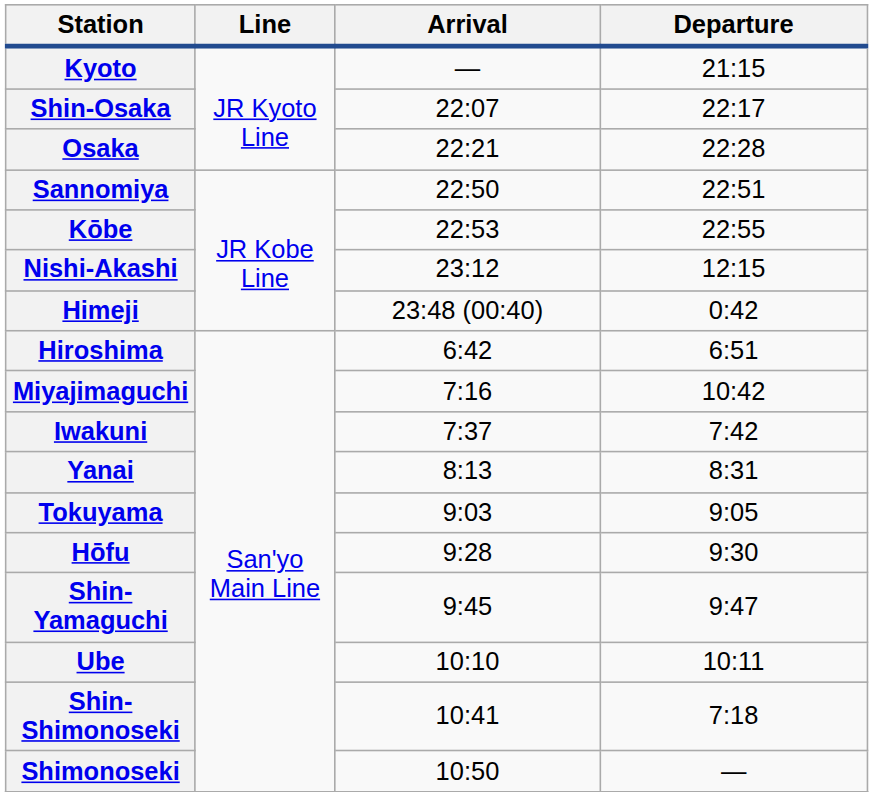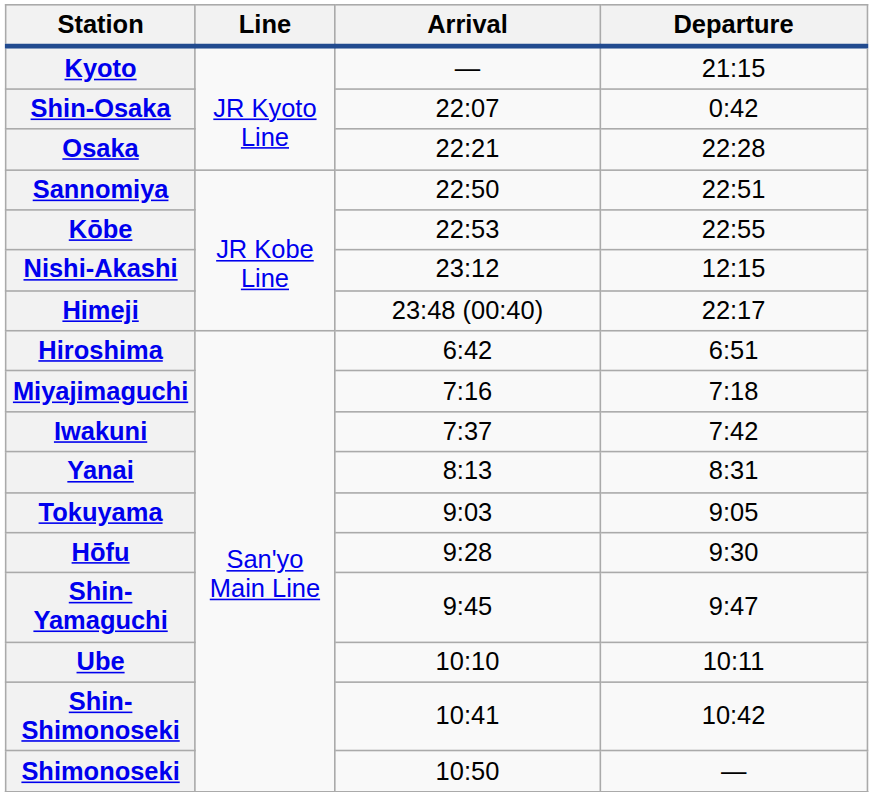(734, 108) 22:17 -> (734, 108) 0:42
(734, 310) 0:42 -> (734, 310) 22:17
(734, 390) 10:42 -> (734, 390) 7:18
(734, 716) 7:18 -> (734, 716) 10:42
